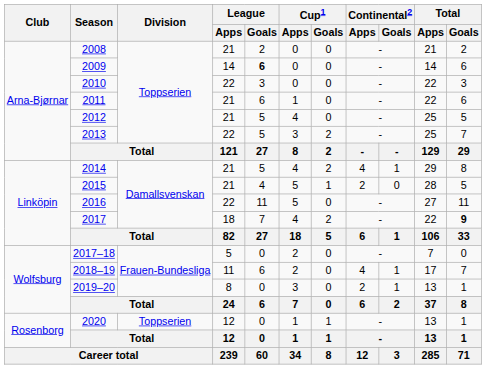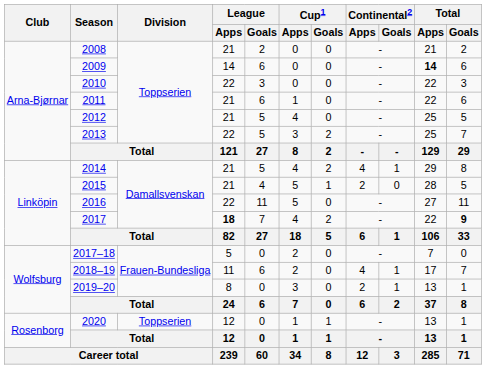(262, 66) bold -> (262, 66) normal
(431, 66) normal -> (431, 66) bold
(229, 219) normal -> (229, 219) bold
